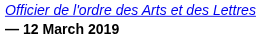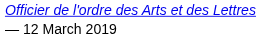(62, 29) bold -> (61, 29) normal
